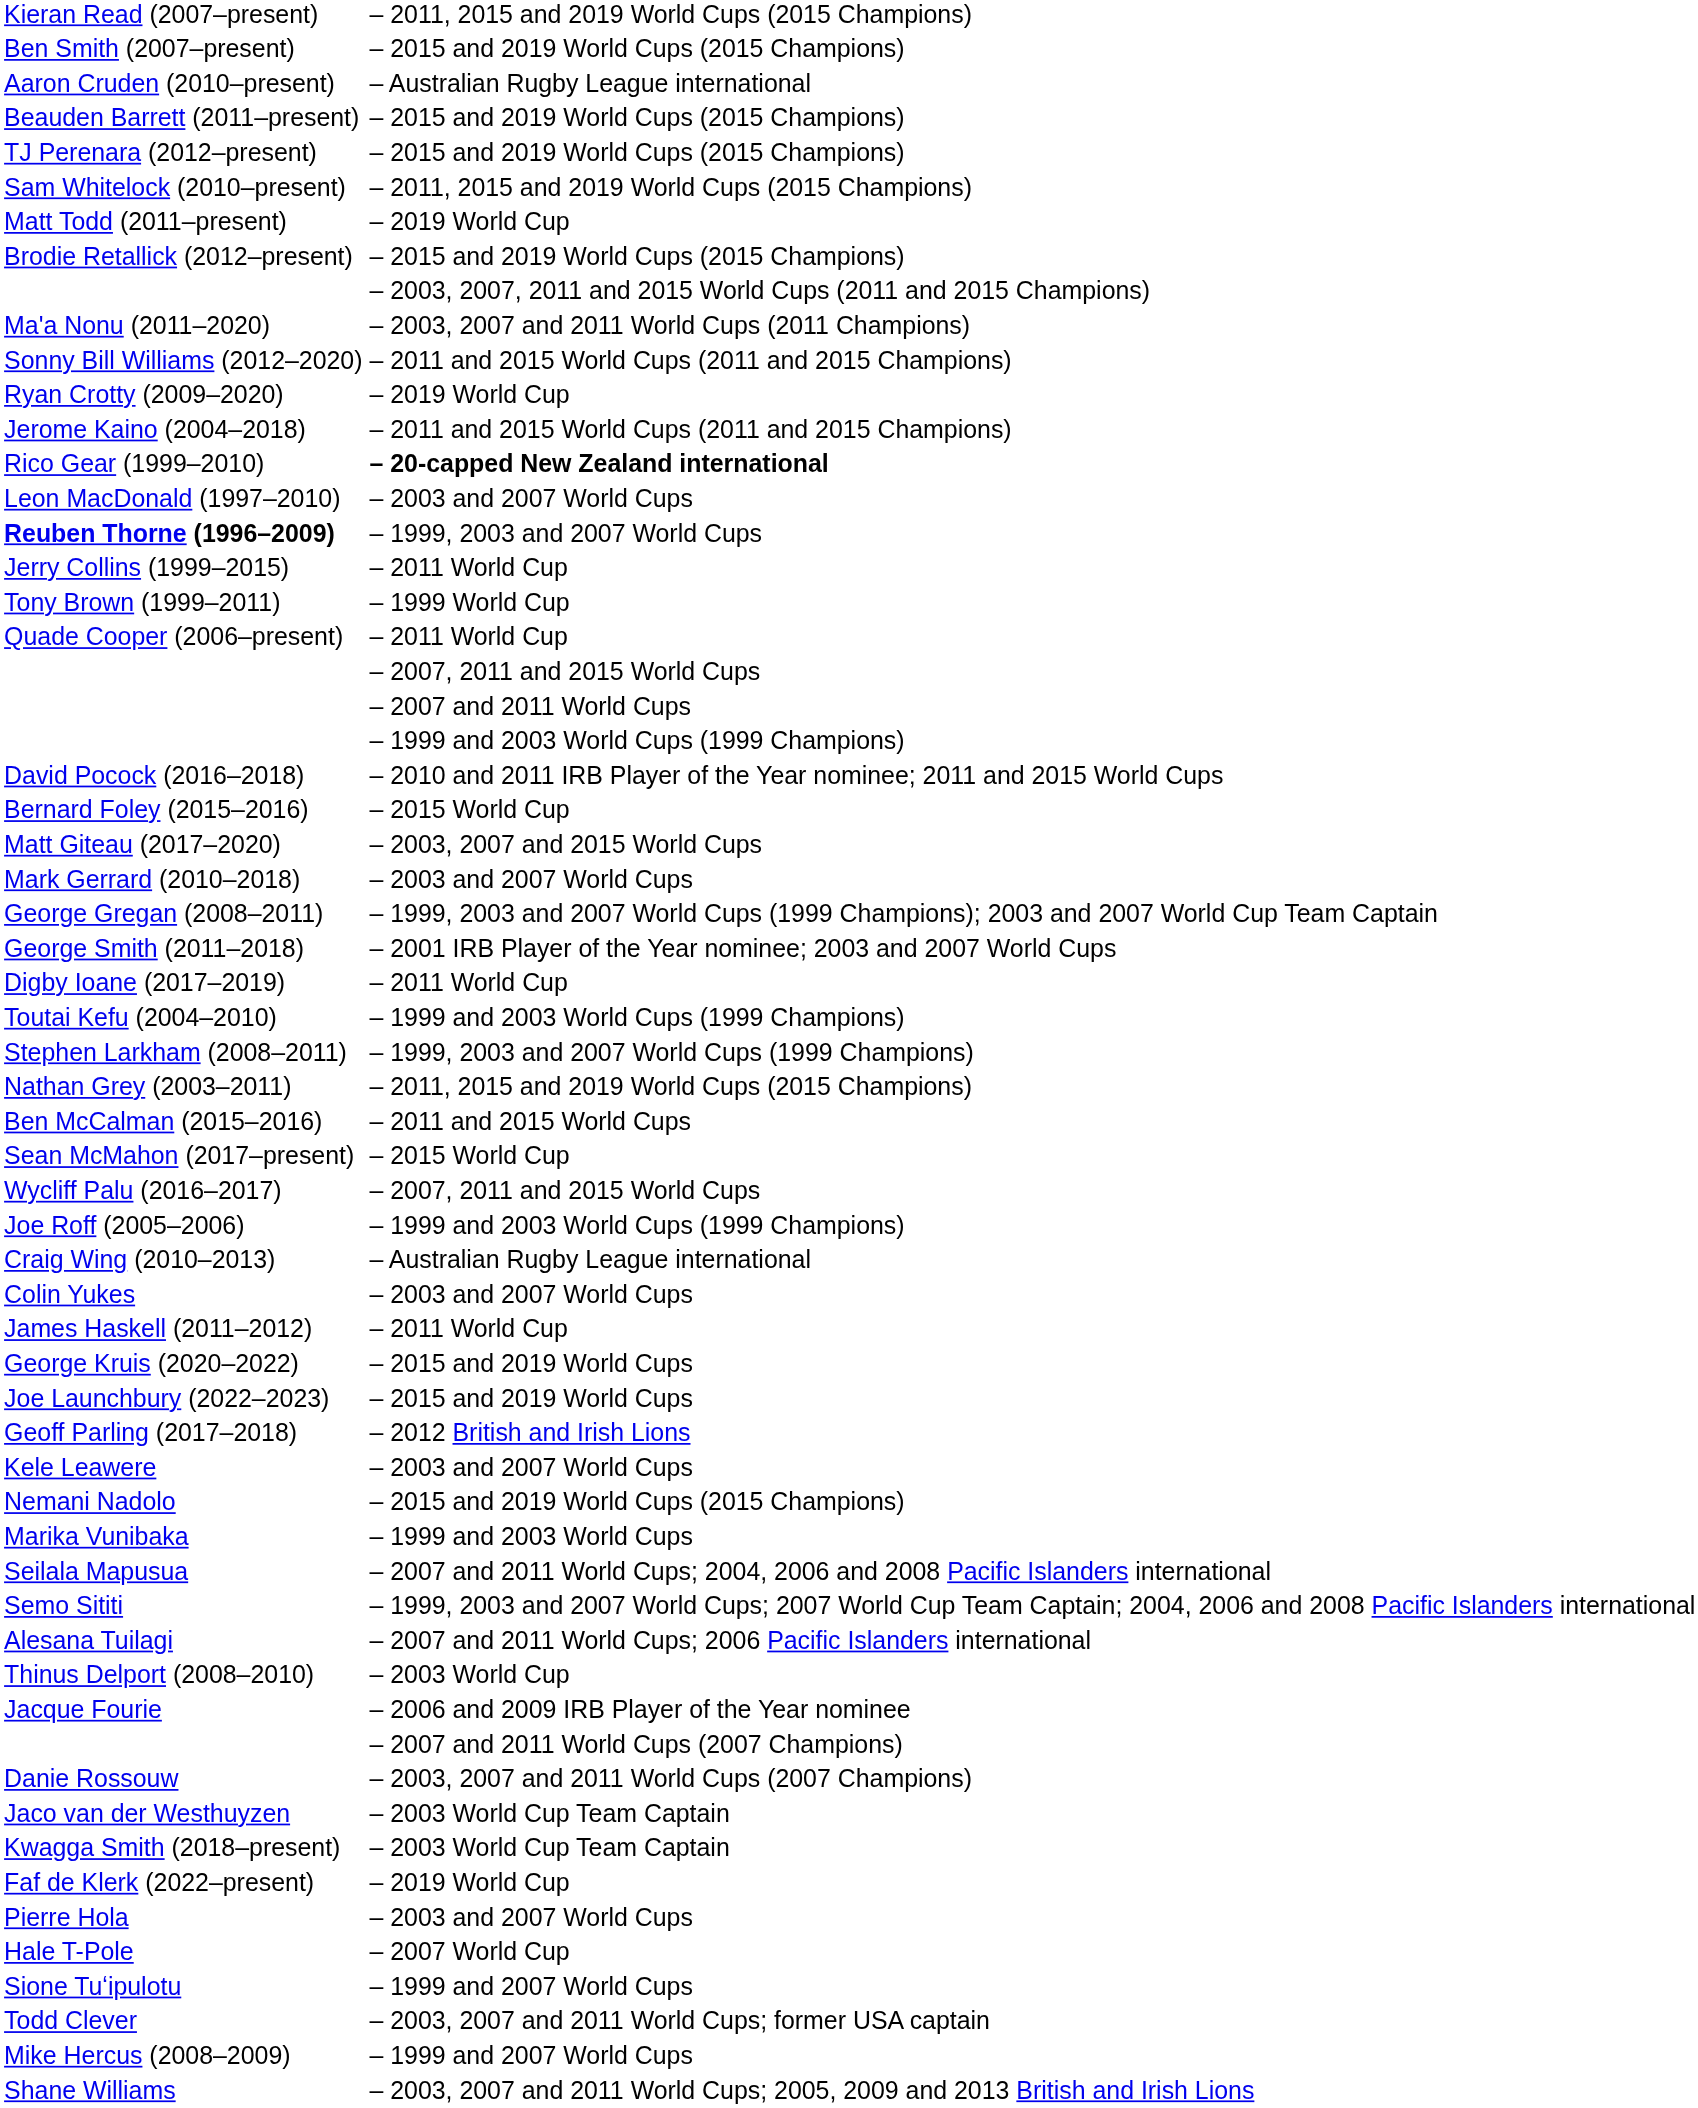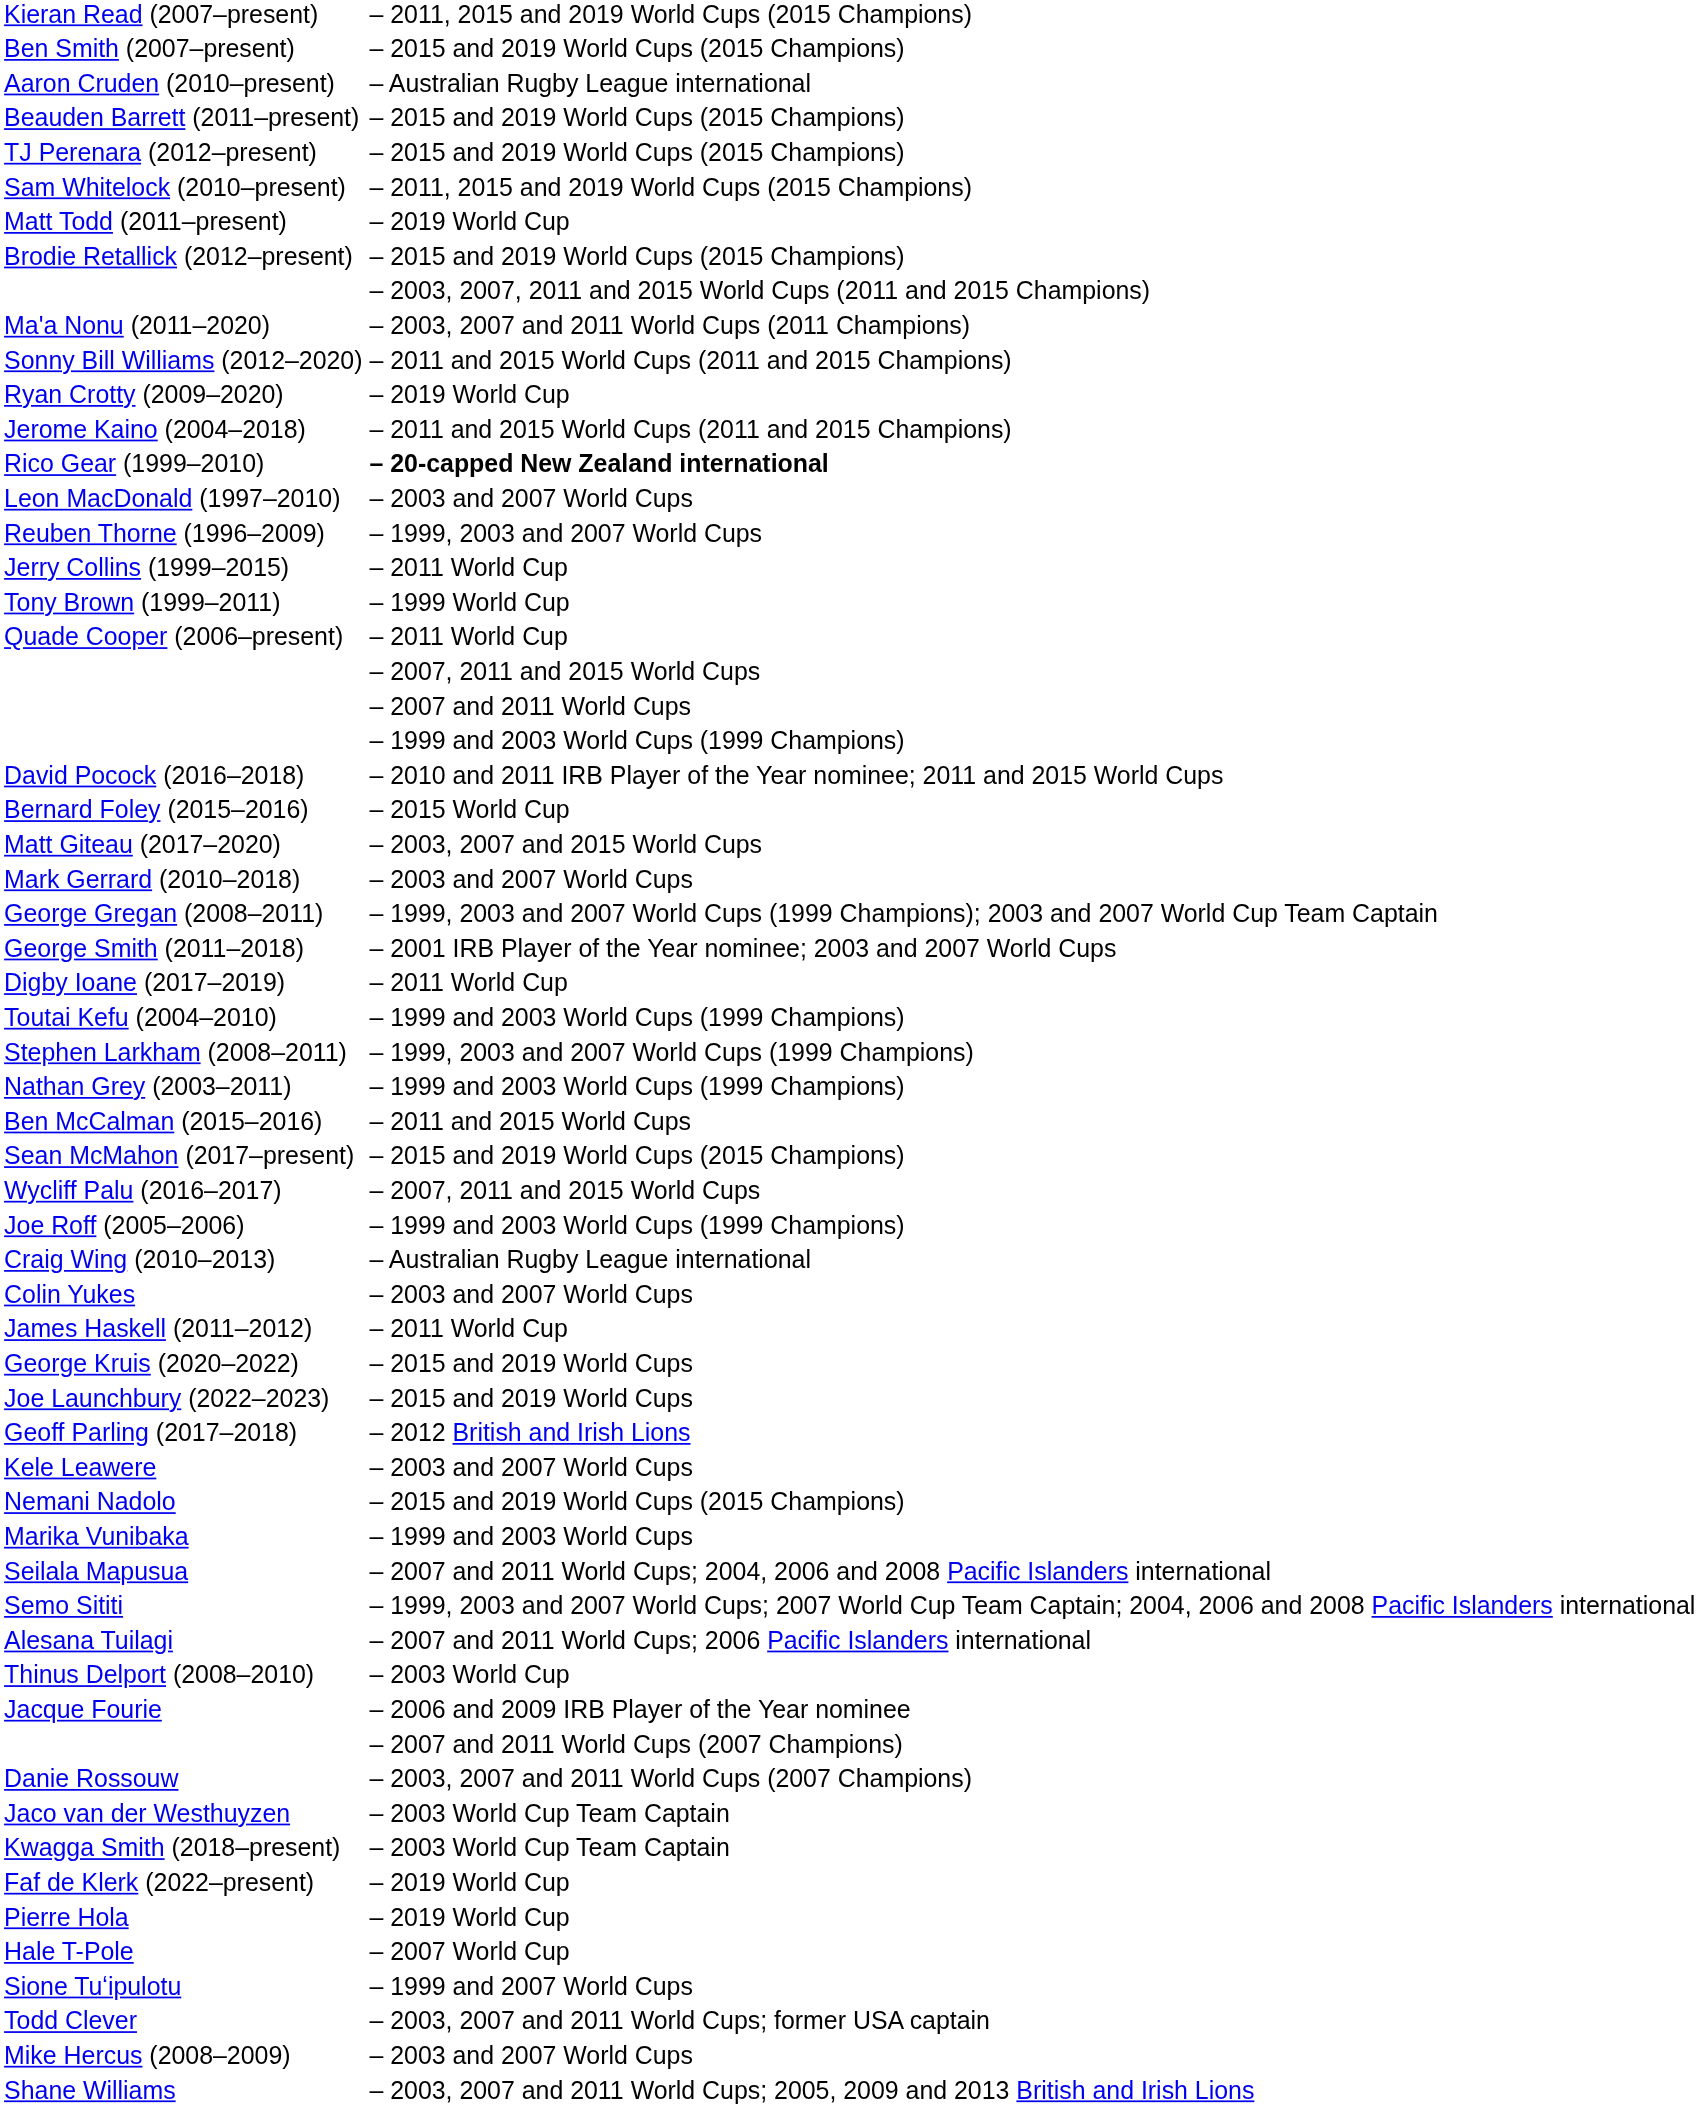(169, 533) bold -> (164, 533) normal
(671, 1087) – 2011, 2015 and 2019 World Cups (2015 Champions) -> (637, 1087) – 1999 and 2003 World Cups (1999 Champions)
(470, 1156) – 2015 World Cup -> (637, 1156) – 2015 and 2019 World Cups (2015 Champions)
(531, 1917) – 2003 and 2007 World Cups -> (470, 1917) – 2019 World Cup
(531, 2055) – 1999 and 2007 World Cups -> (531, 2055) – 2003 and 2007 World Cups
